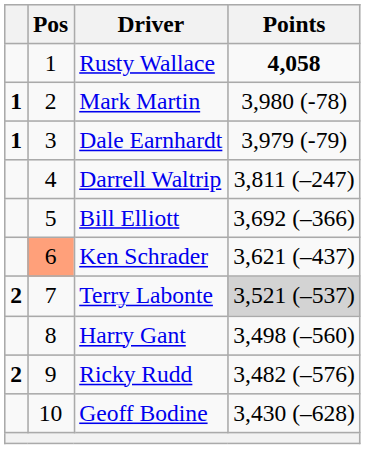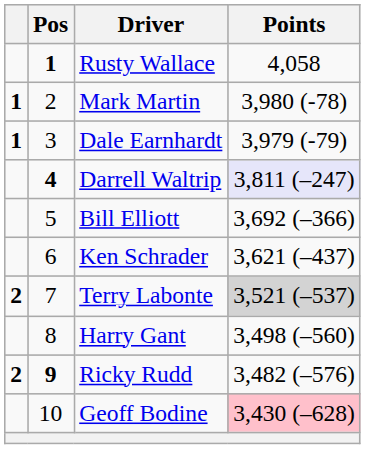(51, 62) normal -> (51, 62) bold
(294, 62) bold -> (294, 62) normal
(51, 179) normal -> (51, 179) bold
(294, 179) no background -> (294, 179) lavender background
(51, 257) lightsalmon background -> (51, 257) no background
(51, 373) normal -> (51, 373) bold
(294, 412) no background -> (294, 412) pink background
